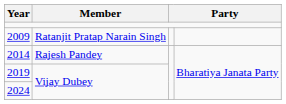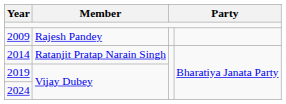(100, 36) Ratanjit Pratap Narain Singh -> (69, 36) Rajesh Pandey
(69, 54) Rajesh Pandey -> (100, 54) Ratanjit Pratap Narain Singh
